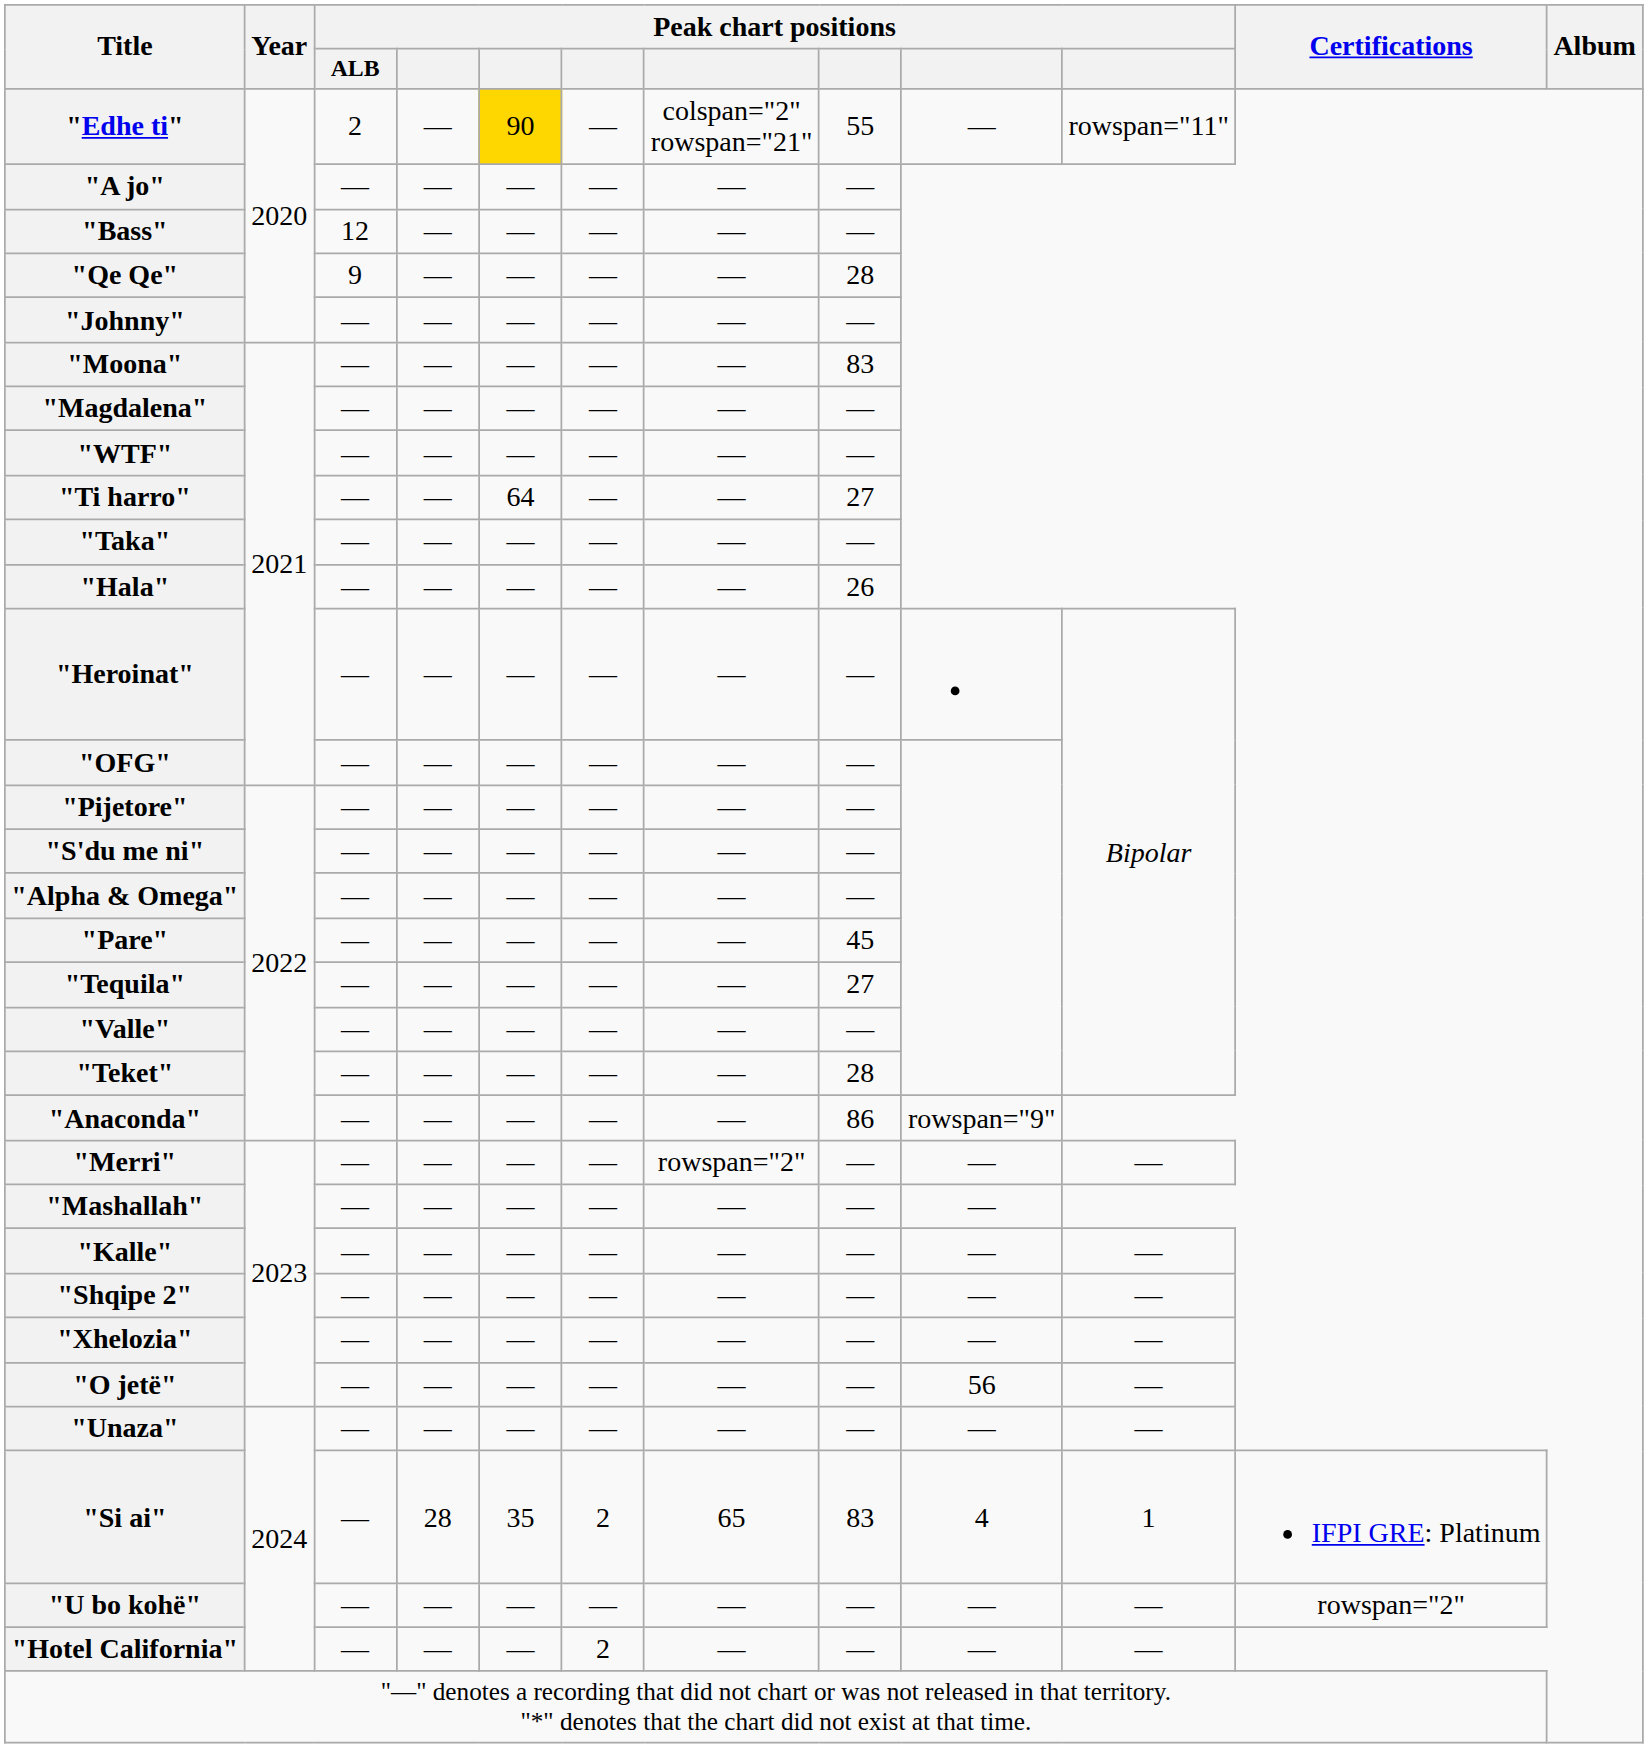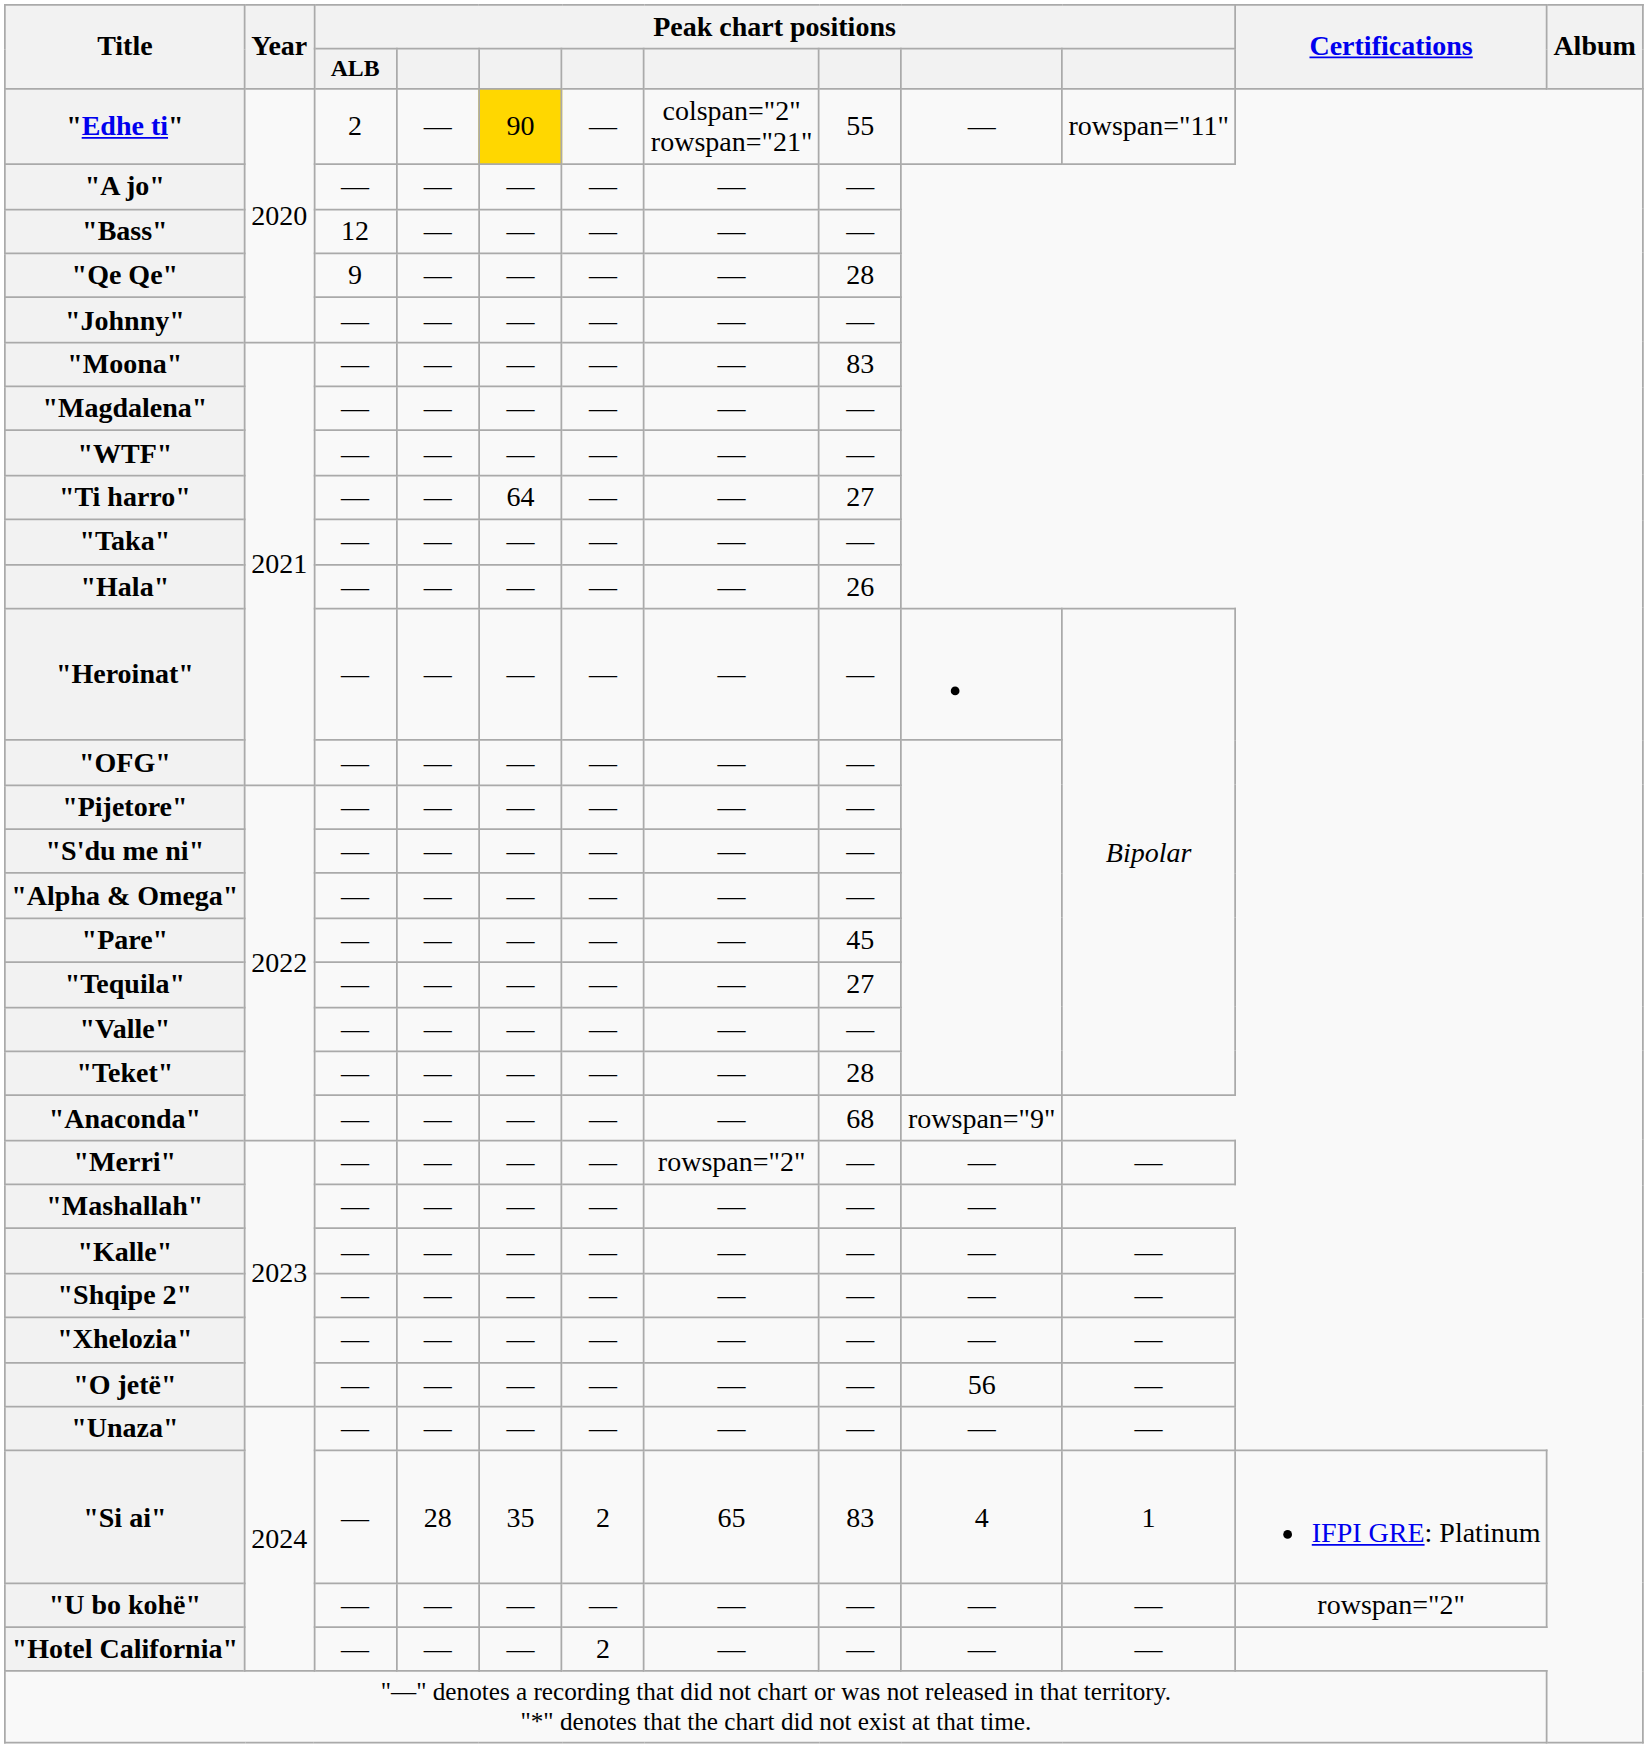(860, 1117) 86 -> (860, 1117) 68
